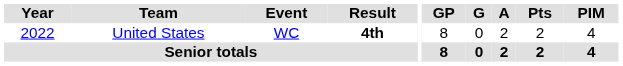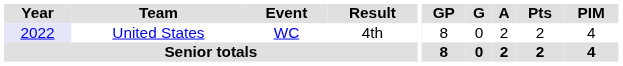(37, 32) no background -> (37, 32) lavender background
(372, 32) bold -> (372, 32) normal
